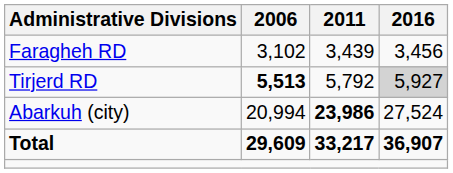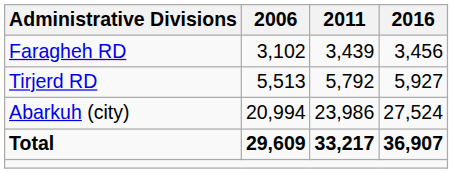(281, 81) bold -> (281, 81) normal
(419, 81) lightgrey background -> (419, 81) no background
(344, 112) bold -> (344, 112) normal
